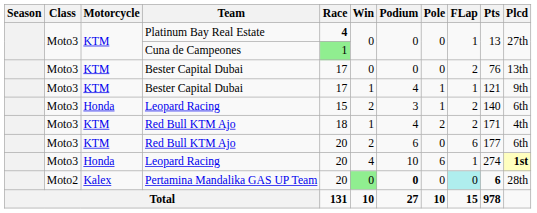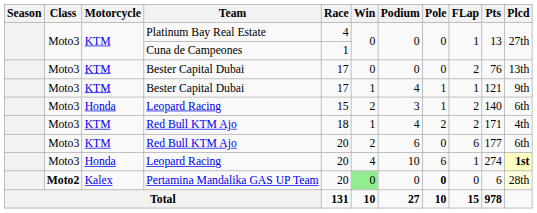(344, 32) bold -> (346, 32) normal
(344, 50) lightgreen background -> (346, 50) no background
(62, 180) normal -> (63, 180) bold
(415, 180) bold -> (417, 180) normal
(442, 180) normal -> (443, 180) bold
(475, 180) paleturquoise background -> (476, 180) no background
(498, 180) bold -> (499, 180) normal
(518, 180) no background -> (519, 180) lightyellow background
